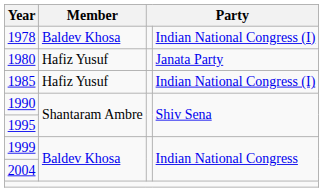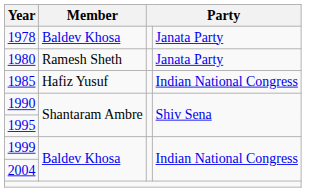(235, 37) Indian National Congress (I) -> (189, 37) Janata Party
(75, 59) Hafiz Yusuf -> (82, 59) Ramesh Sheth
(235, 81) Indian National Congress (I) -> (227, 81) Indian National Congress
